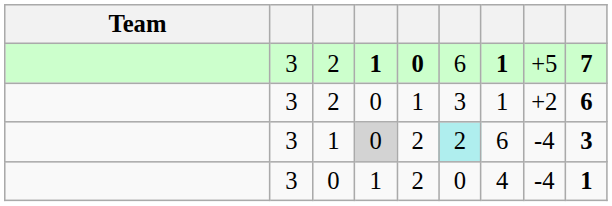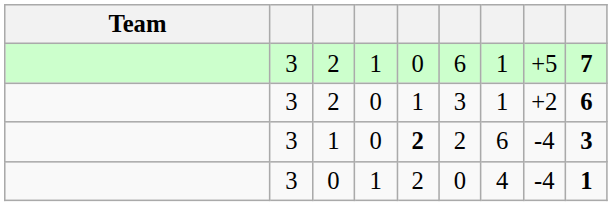(376, 63) bold -> (376, 63) normal
(418, 63) bold -> (418, 63) normal
(502, 63) bold -> (502, 63) normal
(376, 141) lightgrey background -> (376, 141) no background
(418, 141) normal -> (418, 141) bold
(460, 141) paleturquoise background -> (460, 141) no background
